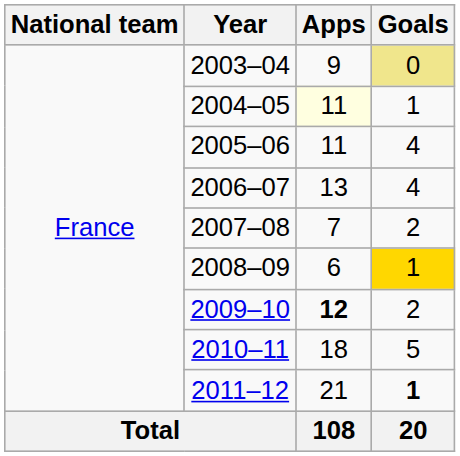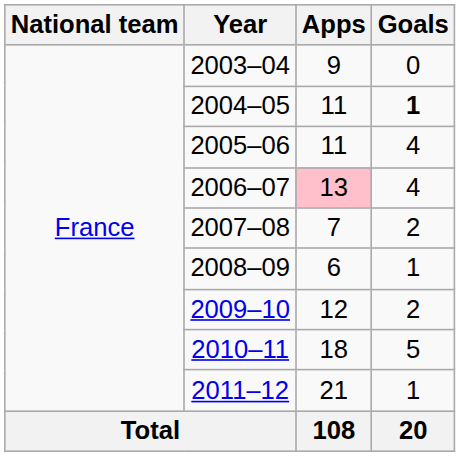(413, 65) khaki background -> (413, 65) no background
(334, 106) lightyellow background -> (334, 106) no background
(413, 106) normal -> (413, 106) bold
(334, 187) no background -> (334, 187) pink background
(413, 268) gold background -> (413, 268) no background
(334, 308) bold -> (334, 308) normal
(413, 390) bold -> (413, 390) normal
